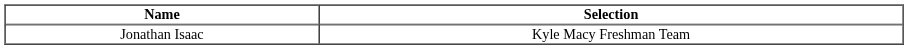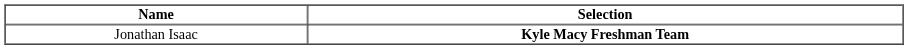(611, 34) normal -> (605, 34) bold
